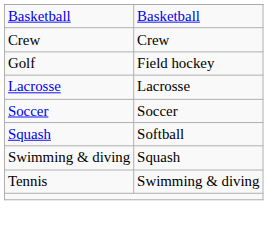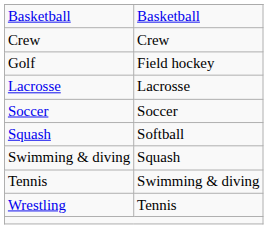+ row: (37, 205)
